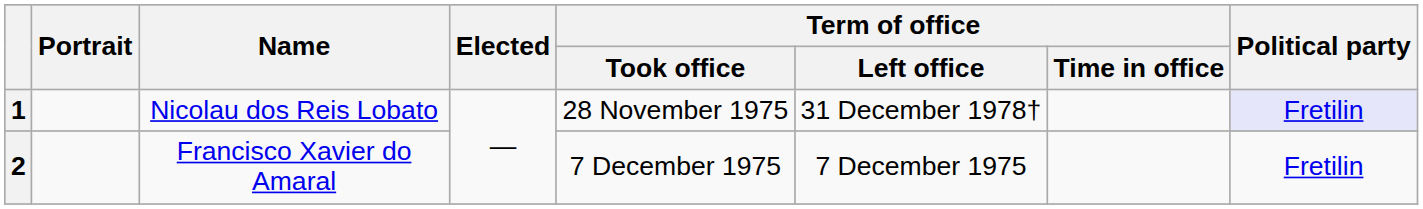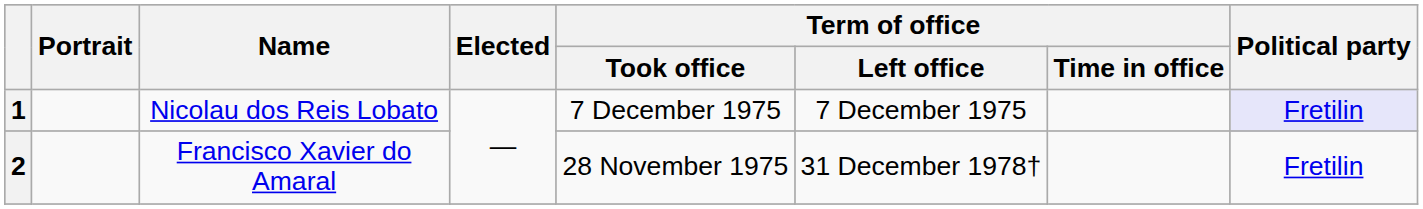(675, 109) 28 November 1975 -> (675, 109) 7 December 1975
(921, 109) 31 December 1978† -> (921, 109) 7 December 1975
(675, 166) 7 December 1975 -> (675, 166) 28 November 1975
(921, 166) 7 December 1975 -> (921, 166) 31 December 1978†
